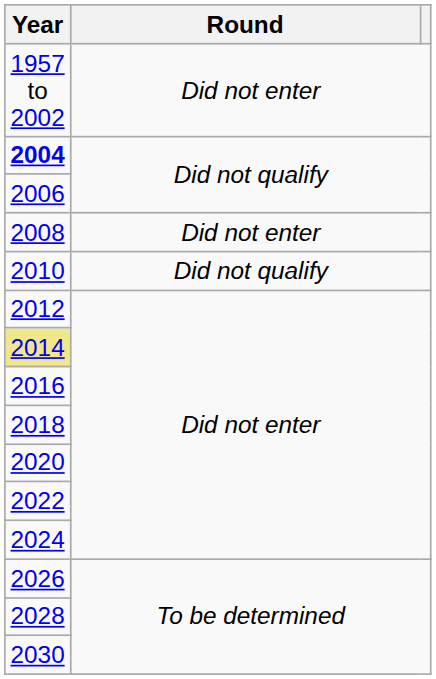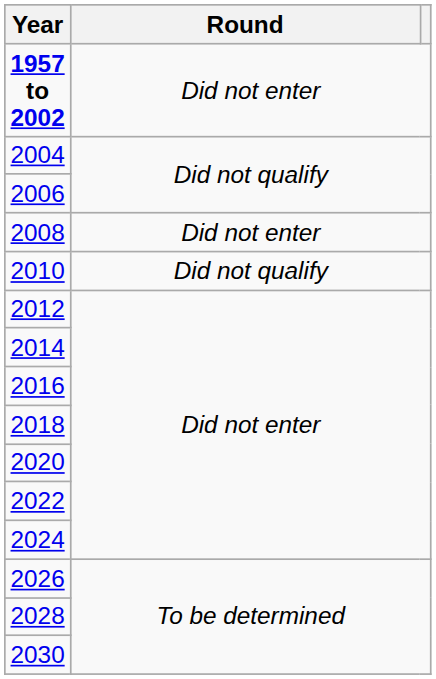(38, 90) normal -> (38, 90) bold
(38, 155) bold -> (38, 155) normal
(38, 348) khaki background -> (38, 348) no background
